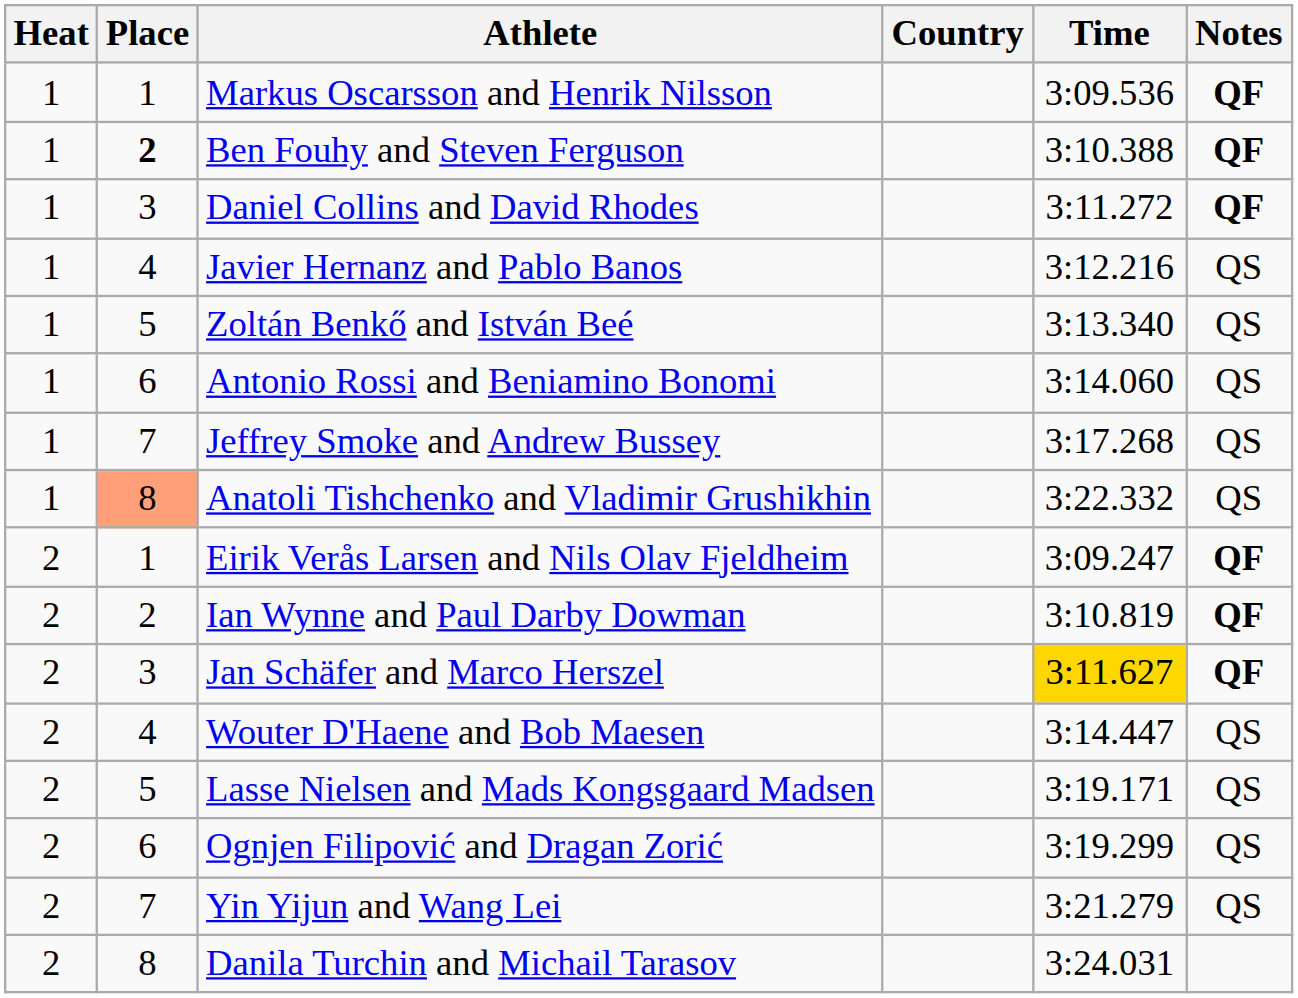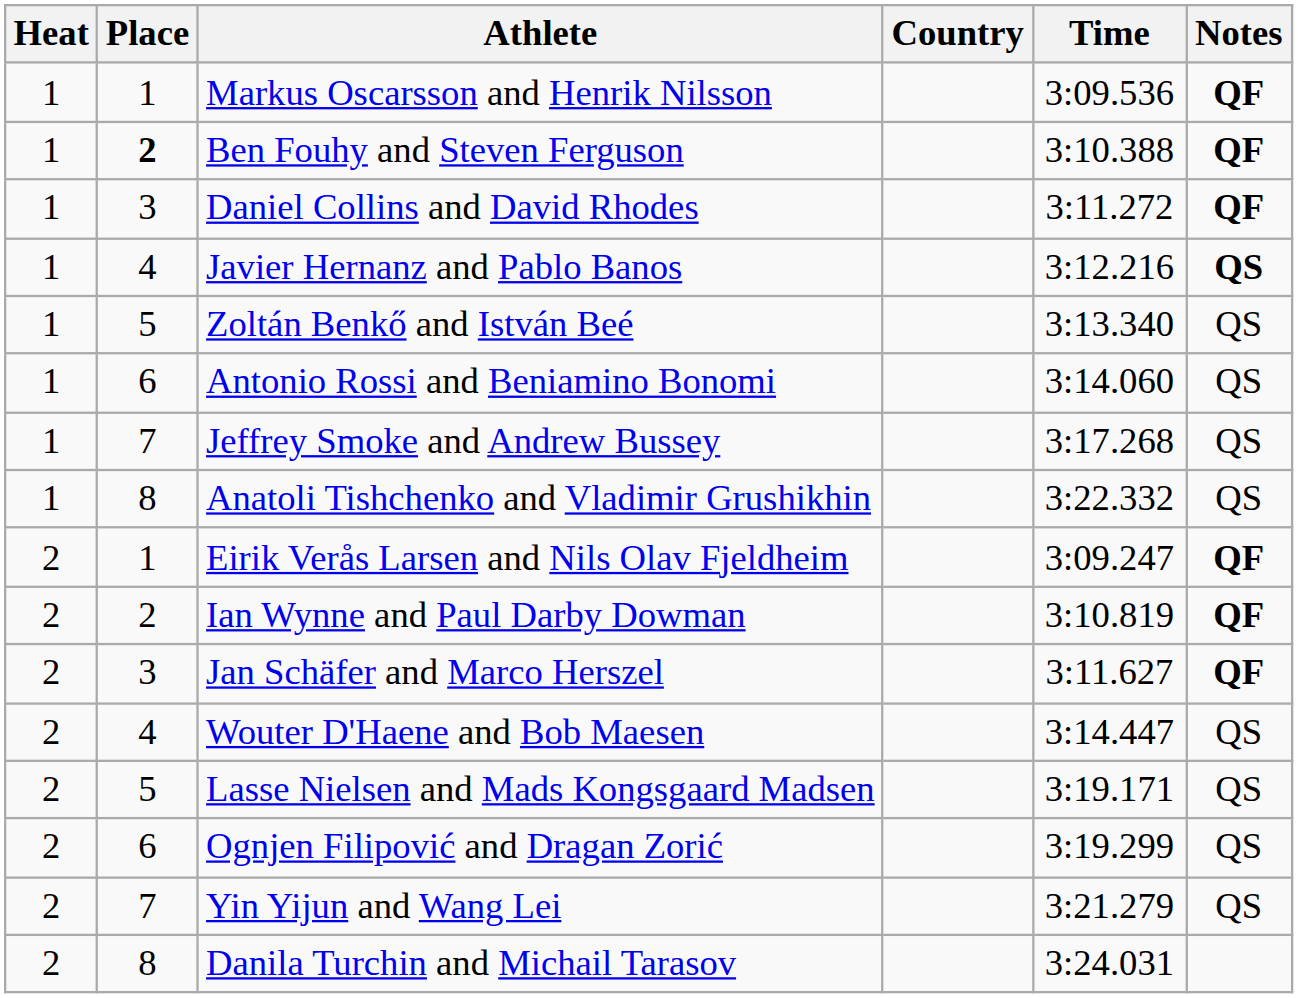(1239, 265) normal -> (1239, 265) bold
(147, 498) lightsalmon background -> (147, 498) no background
(1109, 672) gold background -> (1109, 672) no background
